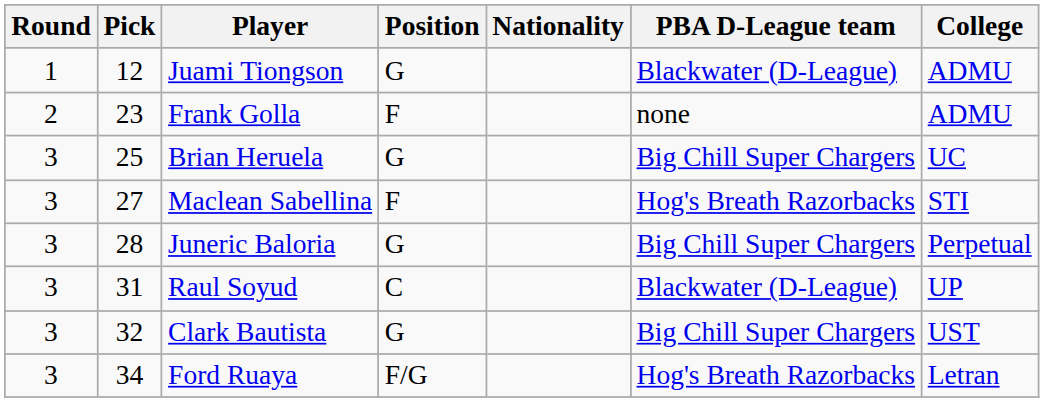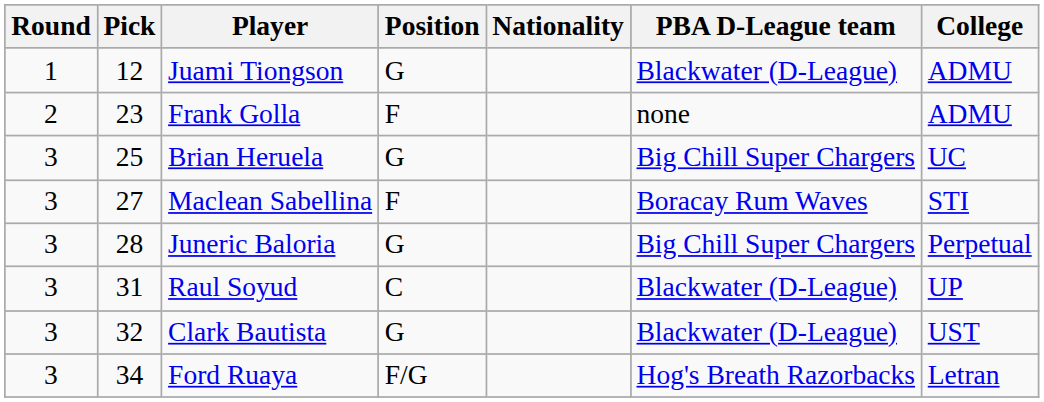(776, 200) Hog's Breath Razorbacks -> (752, 200) Boracay Rum Waves
(776, 331) Big Chill Super Chargers -> (767, 331) Blackwater (D-League)
